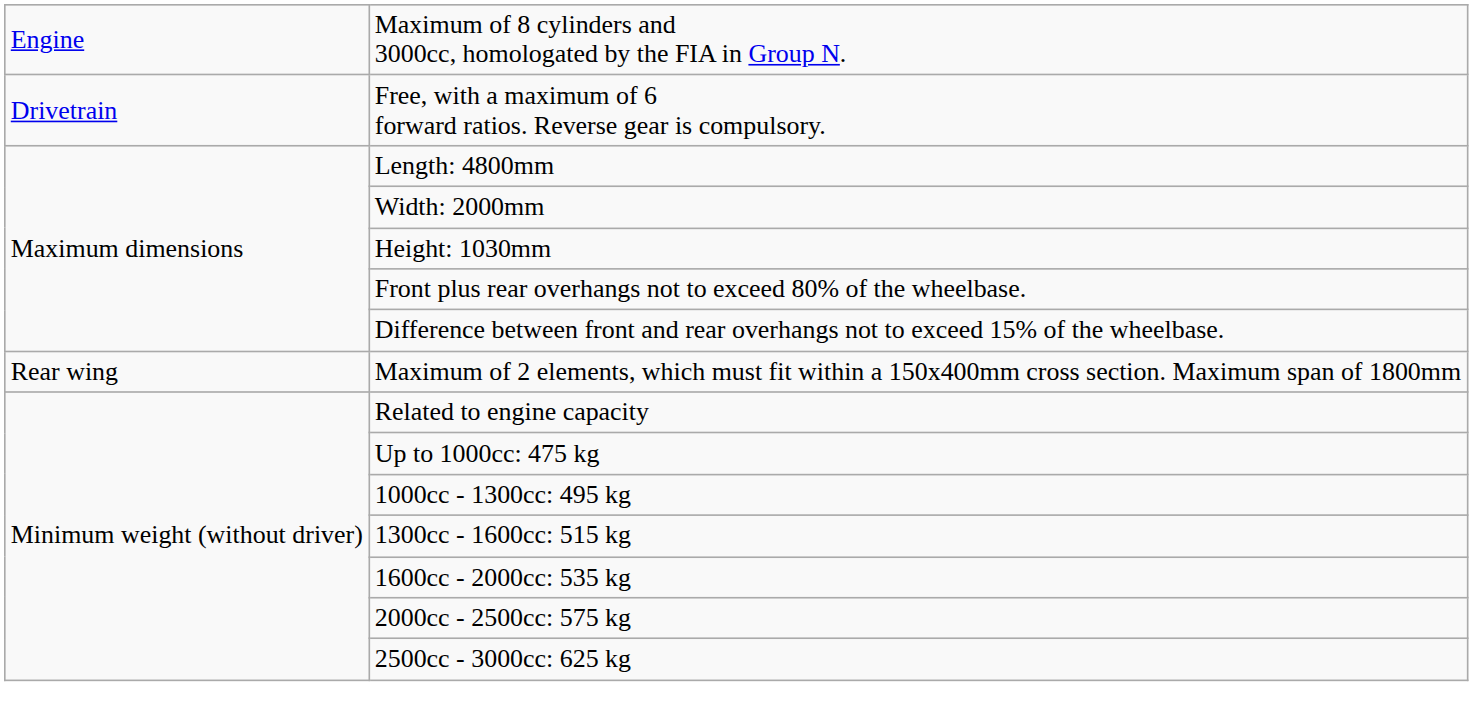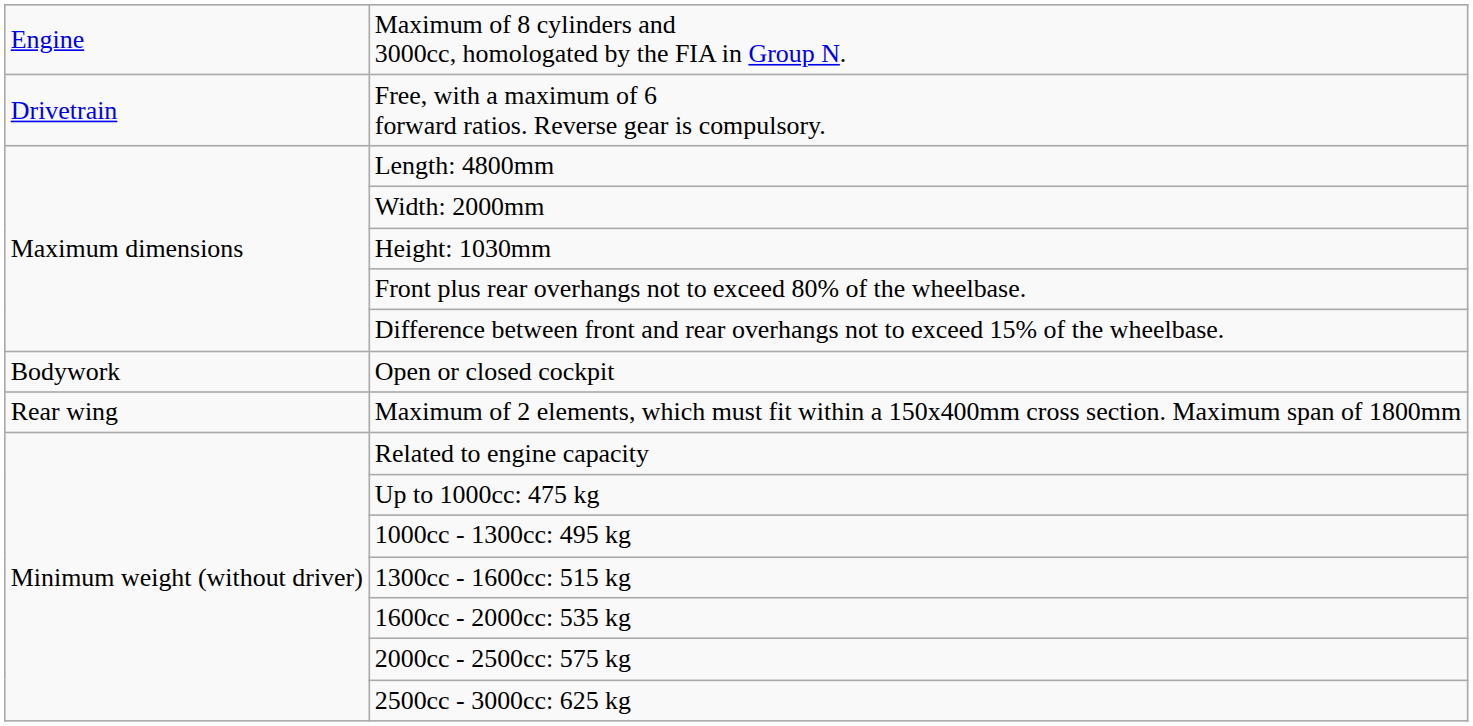+ row: (495, 371)
